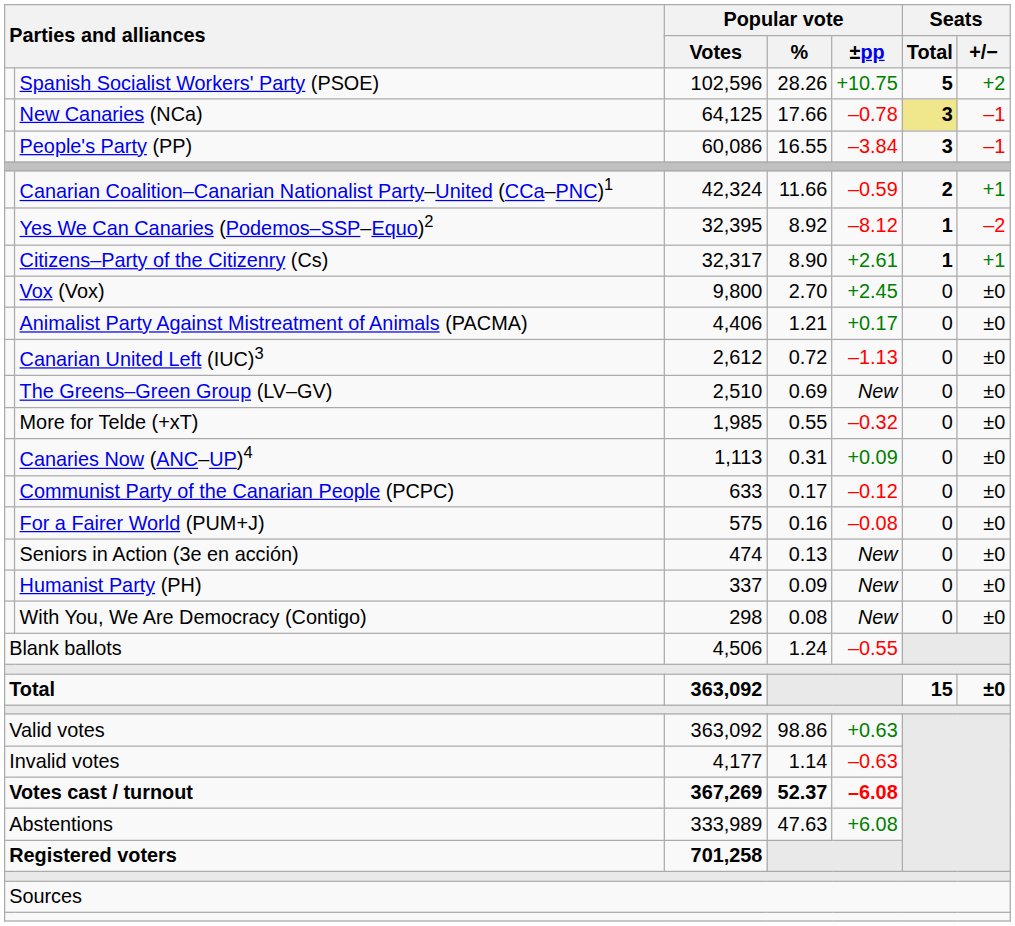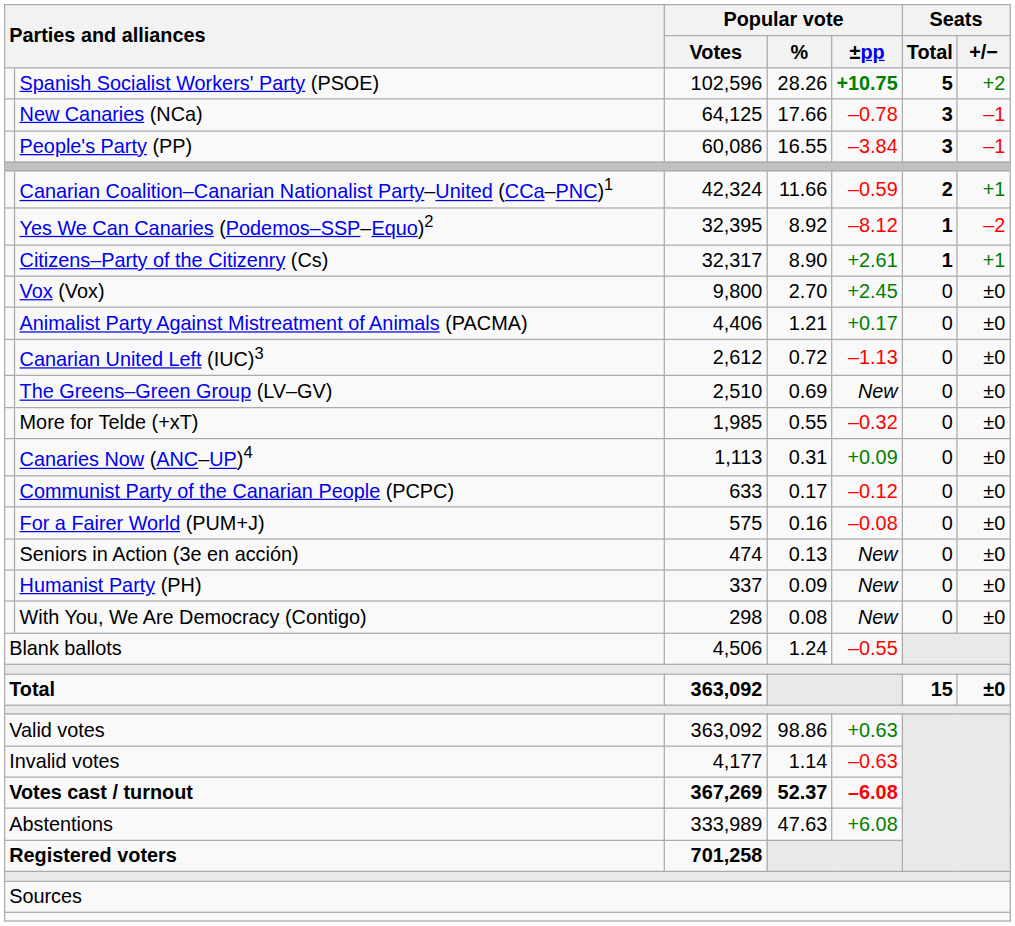(867, 83) normal -> (867, 83) bold
(947, 114) khaki background -> (947, 114) no background
